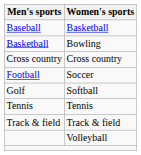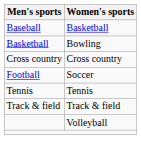- row: (82, 91)
